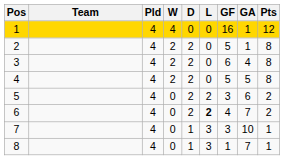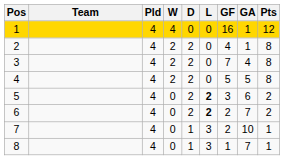(228, 46) 5 -> (228, 46) 4
(228, 63) 6 -> (228, 63) 7
(209, 96) normal -> (209, 96) bold
(228, 113) 4 -> (228, 113) 2
(228, 130) 3 -> (228, 130) 2
